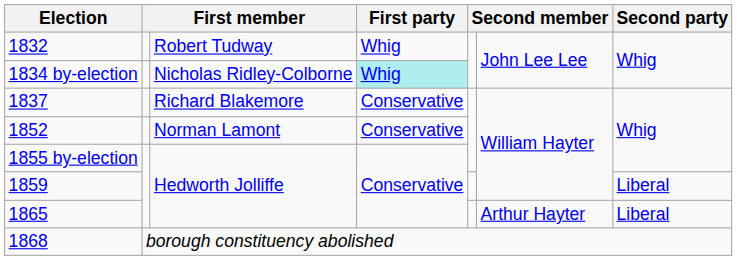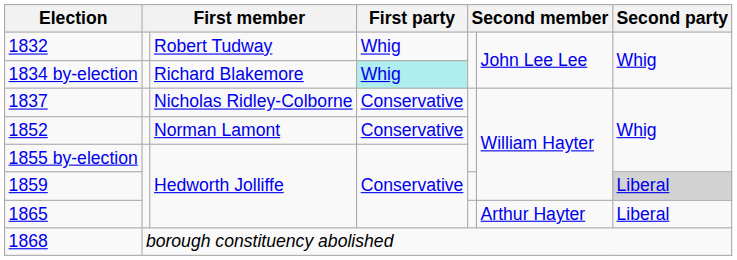(253, 74) Nicholas Ridley-Colborne -> (229, 74) Richard Blakemore
(229, 102) Richard Blakemore -> (253, 102) Nicholas Ridley-Colborne
(643, 185) no background -> (643, 185) lightgrey background
